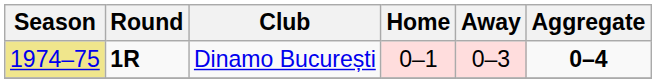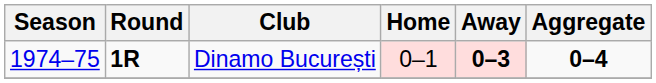(55, 59) khaki background -> (55, 59) no background
(491, 59) normal -> (491, 59) bold
